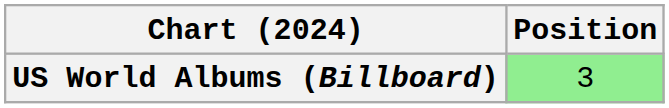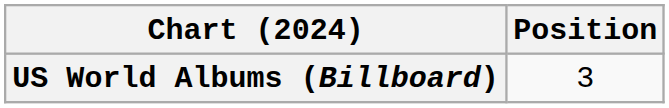(585, 79) lightgreen background -> (585, 79) no background
